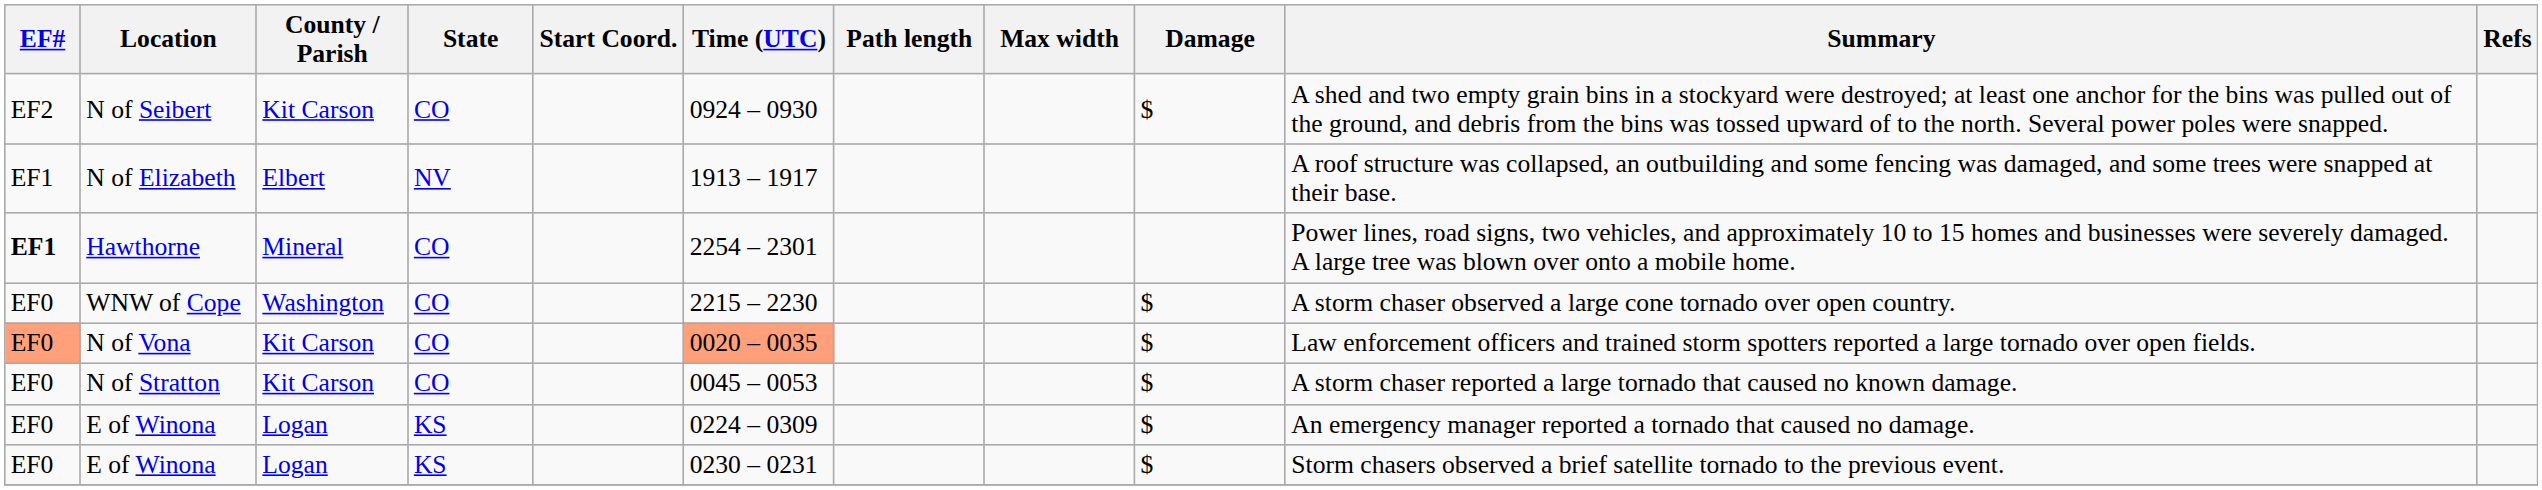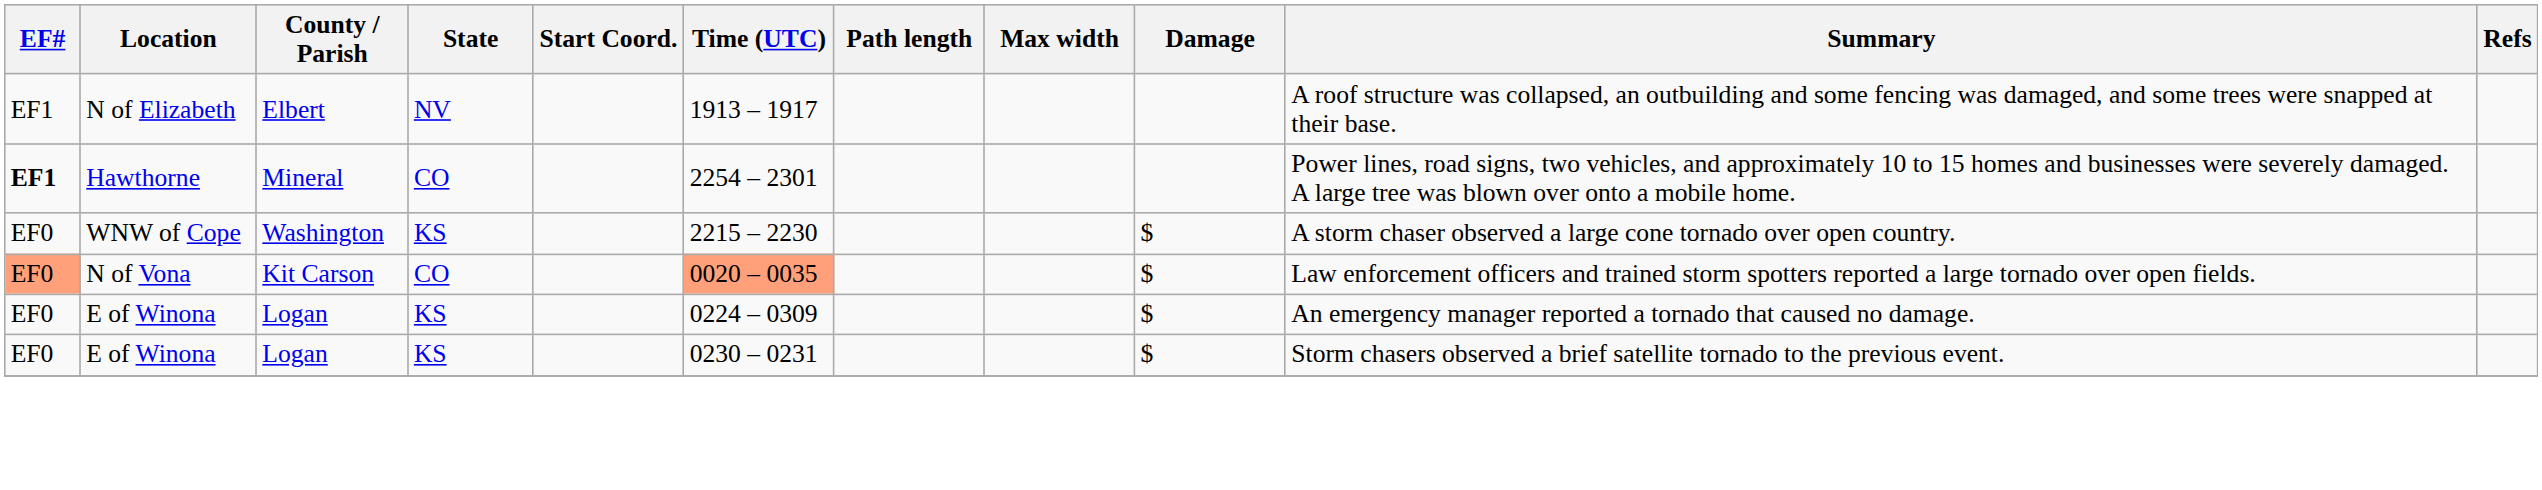- row: (149, 108)
(432, 302) CO -> (430, 232) KS
- row: (153, 383)
